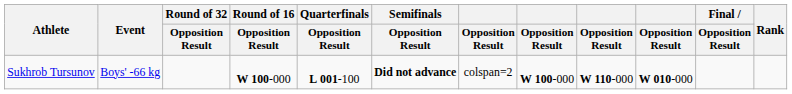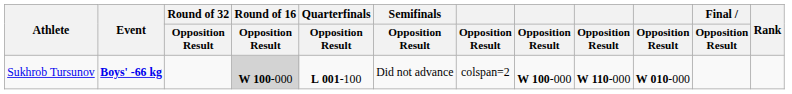(130, 72) normal -> (131, 72) bold
(264, 79) no background -> (265, 79) lightgrey background
(415, 72) bold -> (415, 72) normal
